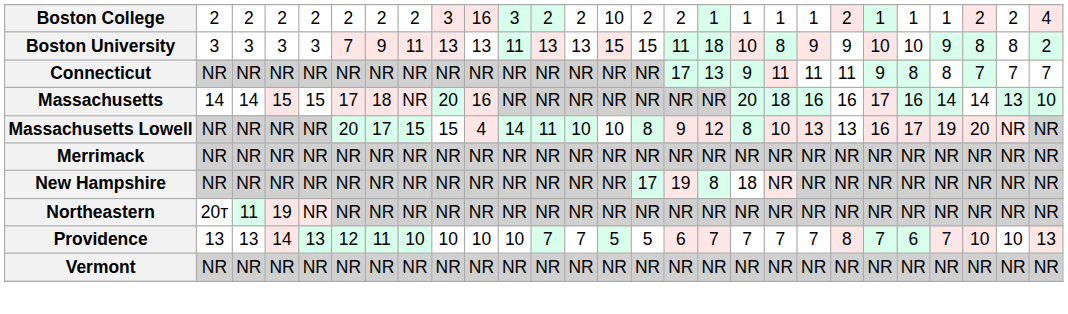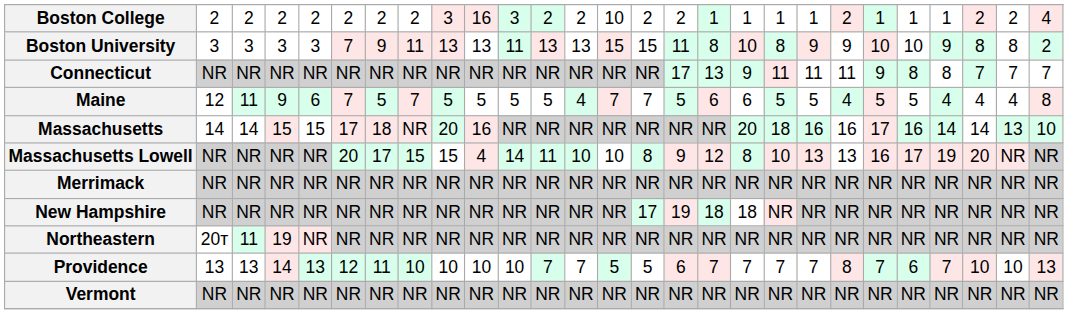(714, 45) 18 -> (714, 45) 8
+ row: (101, 101)
(714, 184) 8 -> (714, 211) 18
